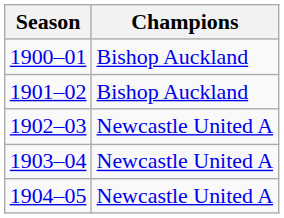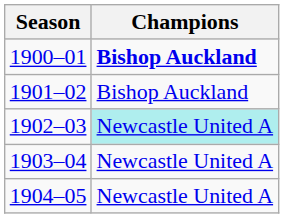(172, 56) normal -> (177, 56) bold
(185, 126) no background -> (185, 126) paleturquoise background
